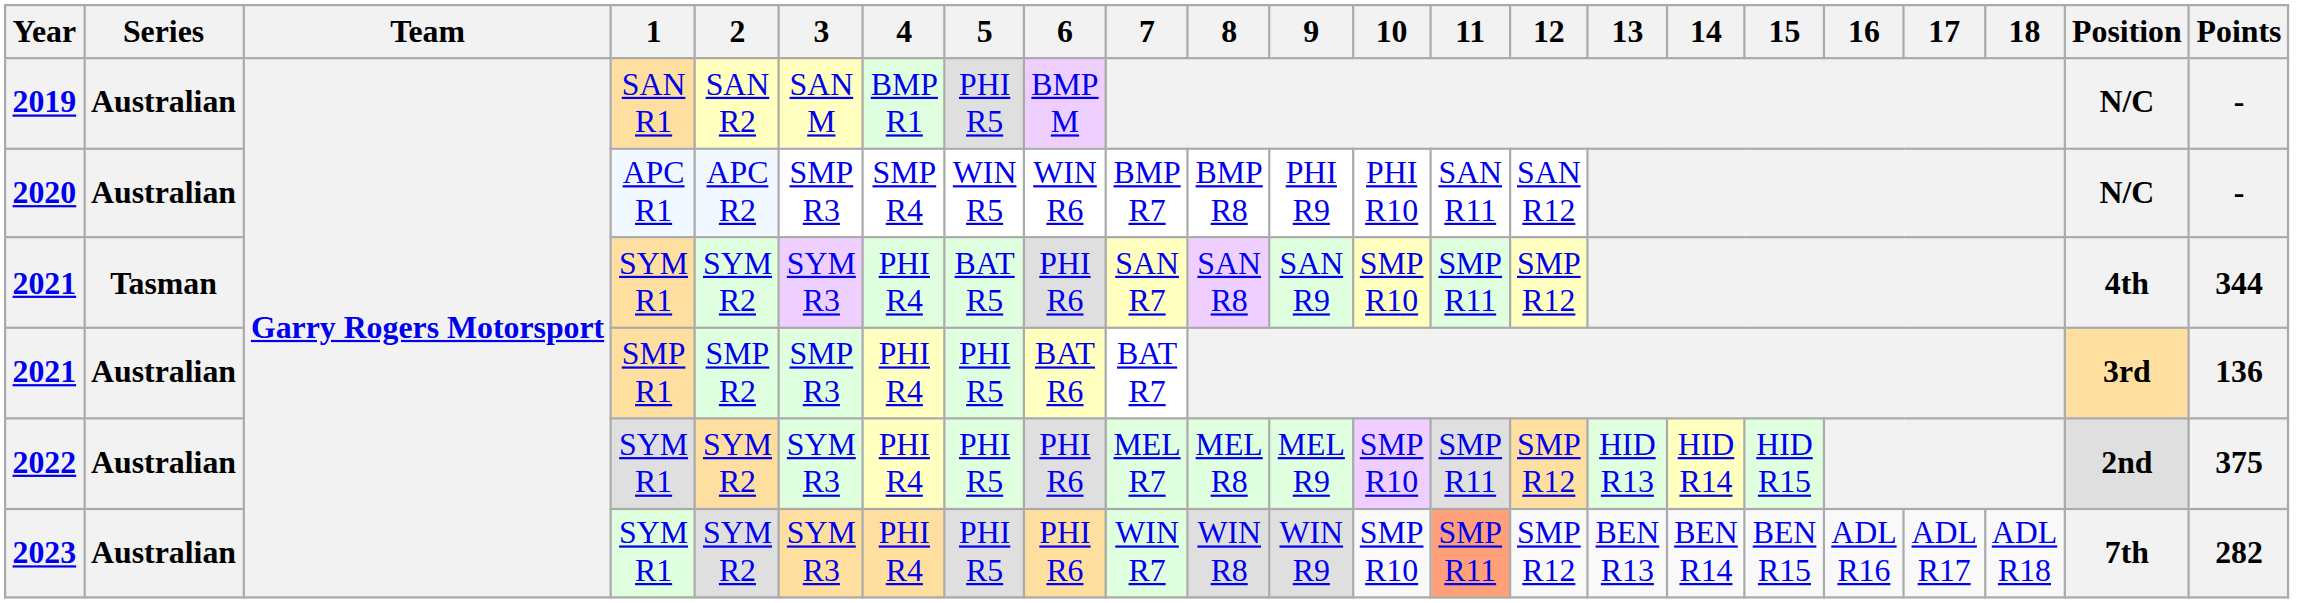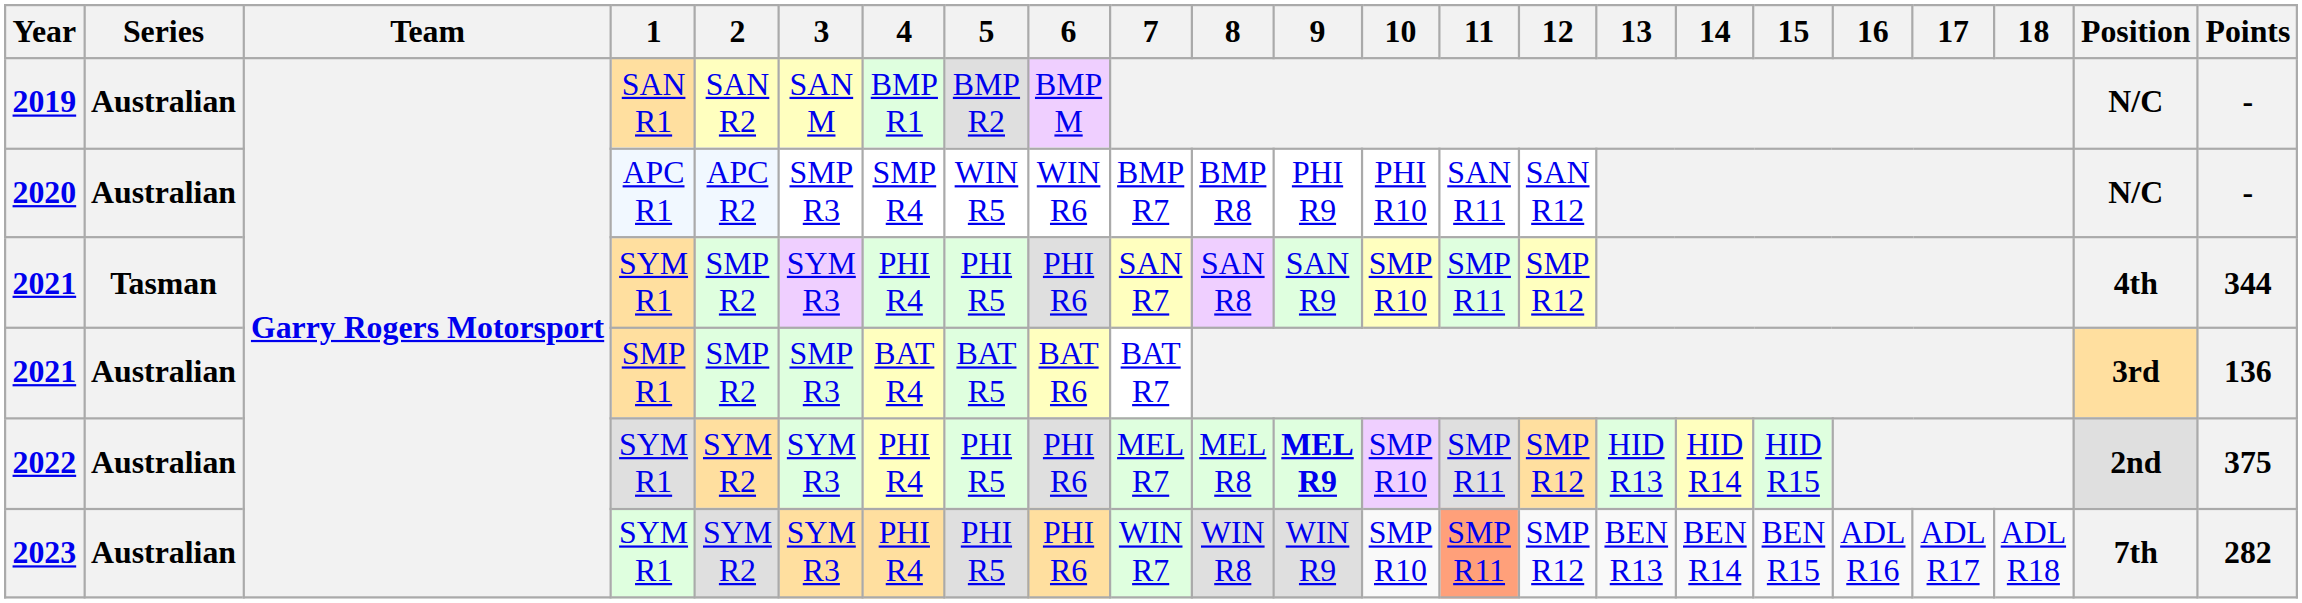(985, 102) PHI R5 -> (986, 102) BMP R2
(737, 282) SYM R2 -> (737, 282) SMP R2
(985, 282) BAT R5 -> (986, 282) PHI R5
(904, 372) PHI R4 -> (904, 372) BAT R4
(985, 372) PHI R5 -> (986, 372) BAT R5
(1311, 462) normal -> (1318, 462) bold
